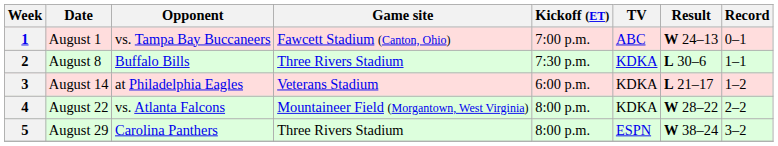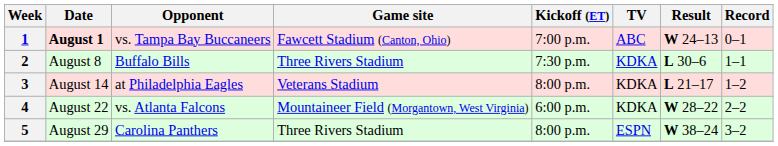(75, 38) normal -> (76, 38) bold
(563, 84) 6:00 p.m. -> (563, 84) 8:00 p.m.
(563, 107) 8:00 p.m. -> (563, 107) 6:00 p.m.
